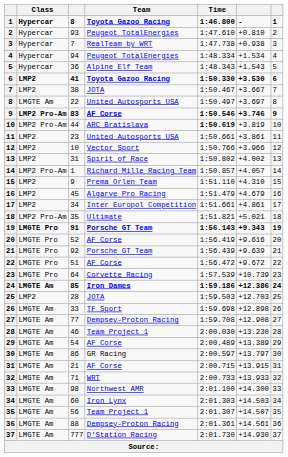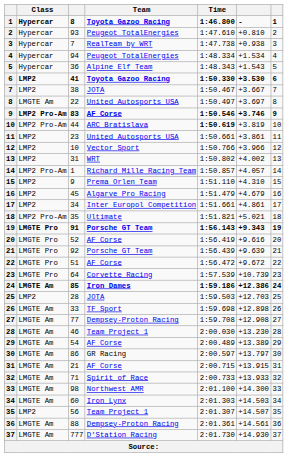(117, 159) Spirit of Race -> (93, 159) WRT
(93, 378) WRT -> (117, 378) Spirit of Race
(36, 412) LMGTE Am -> (27, 412) LMP2
